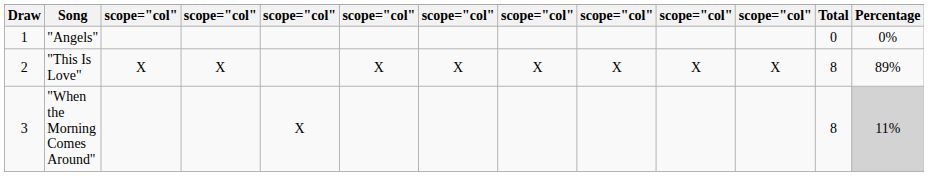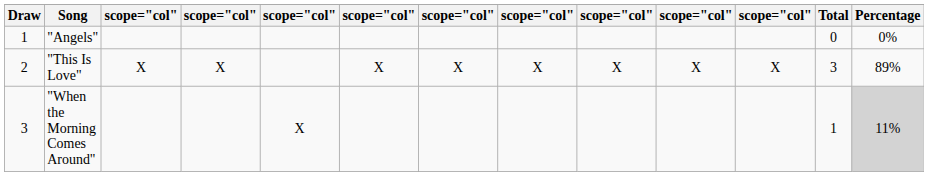(833, 67) 8 -> (833, 67) 3
(833, 128) 8 -> (833, 128) 1
